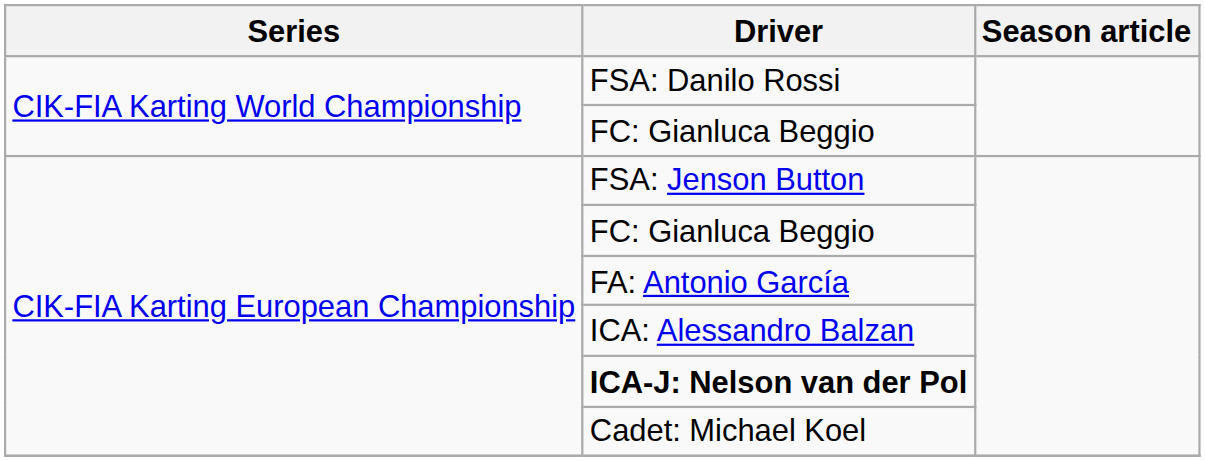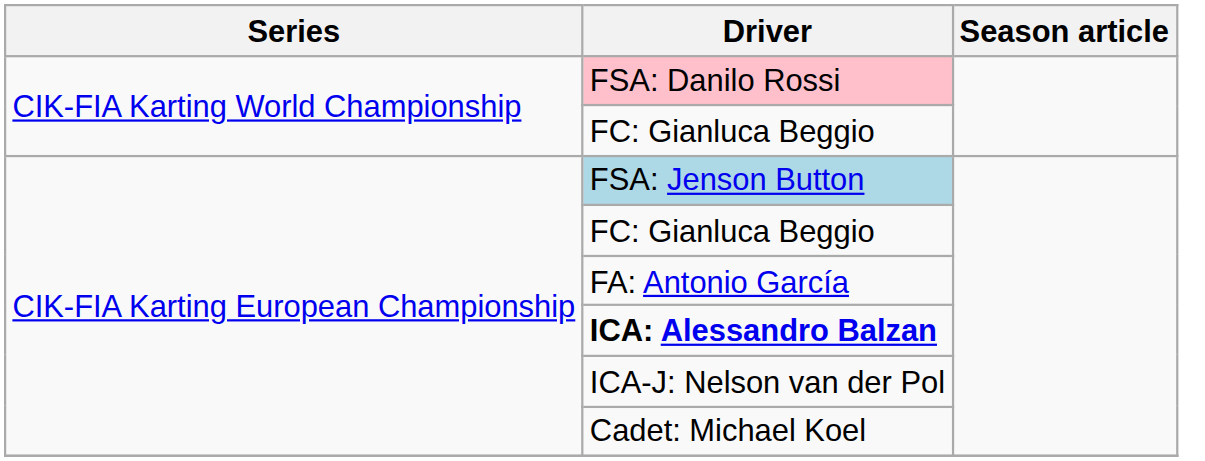(715, 80) no background -> (715, 80) pink background
(727, 180) no background -> (727, 180) lightblue background
(752, 331) normal -> (763, 331) bold
(779, 381) bold -> (767, 381) normal
